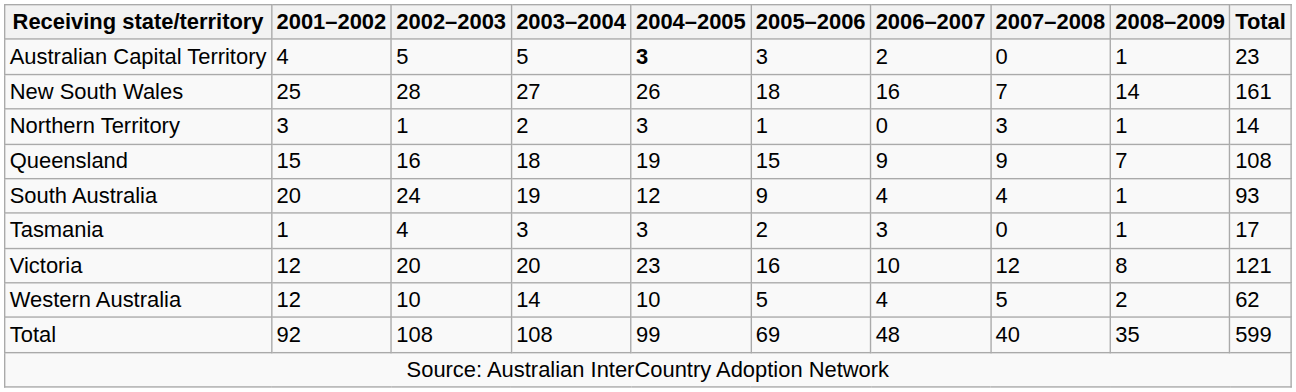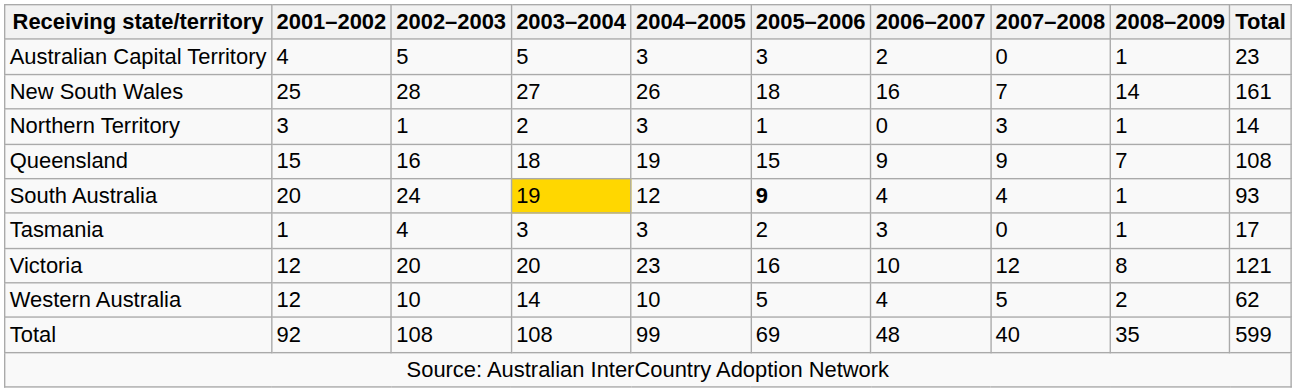(642, 56) bold -> (642, 56) normal
(528, 195) no background -> (528, 195) gold background
(762, 195) normal -> (762, 195) bold
